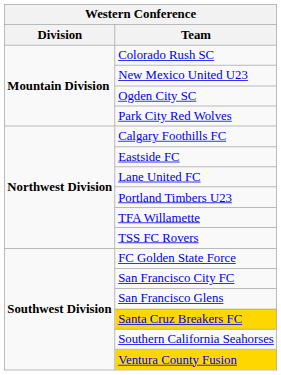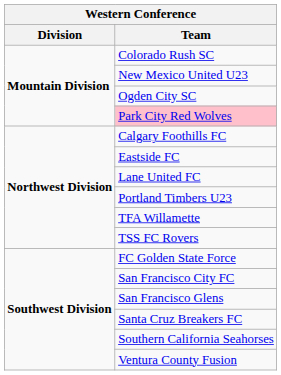(175, 116) no background -> (175, 116) pink background
(180, 319) gold background -> (180, 319) no background
(178, 359) gold background -> (178, 359) no background
